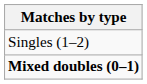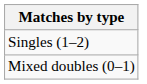(74, 67) bold -> (71, 67) normal
